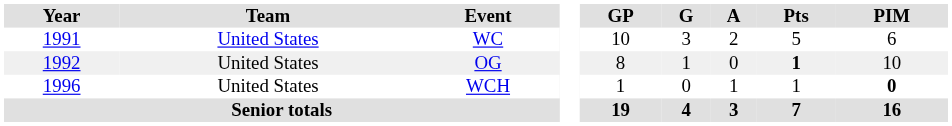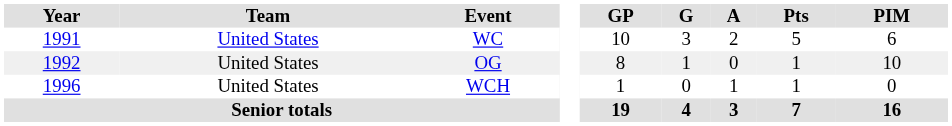(796, 62) bold -> (796, 62) normal
(892, 86) bold -> (892, 86) normal
